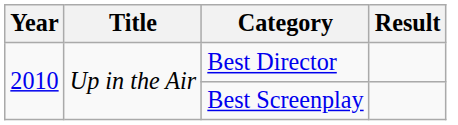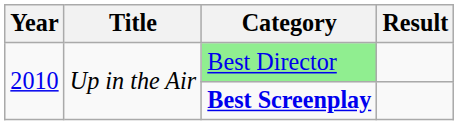(272, 61) no background -> (272, 61) lightgreen background
(285, 100) normal -> (289, 100) bold
